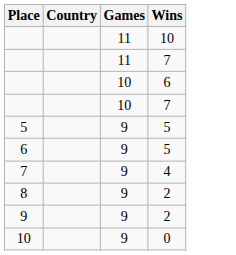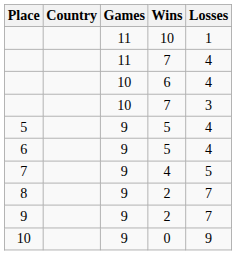+ column: (209, 15)
